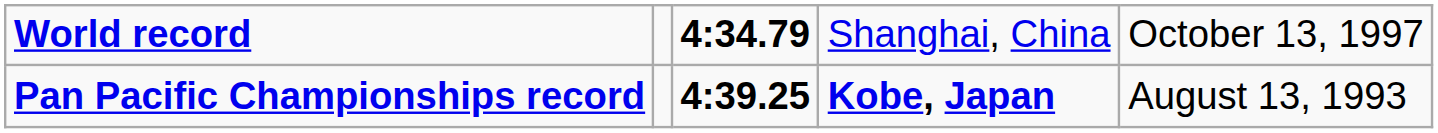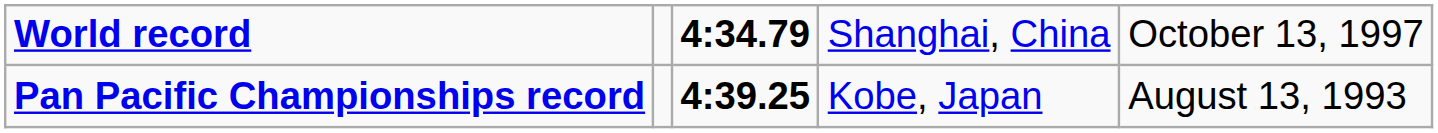(941, 95) bold -> (935, 95) normal
